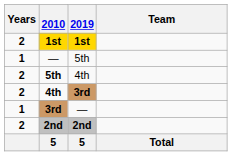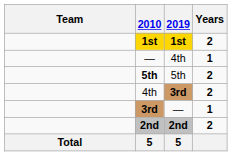columns swapped: (162, 19) <-> (22, 19)
(82, 59) 5th -> (178, 59) 4th
(82, 76) 4th -> (178, 76) 5th
(53, 92) bold -> (150, 92) normal
